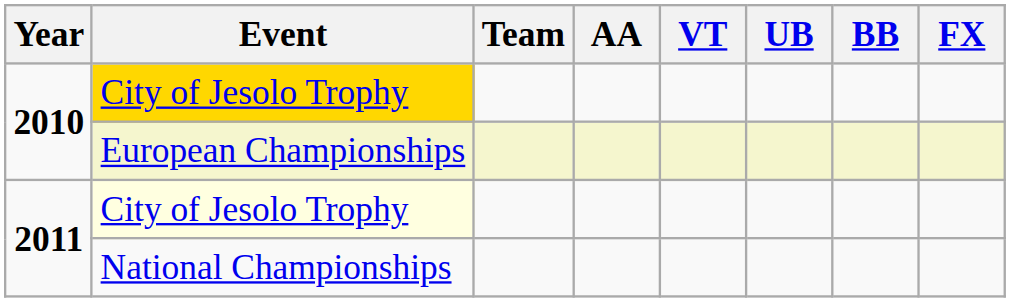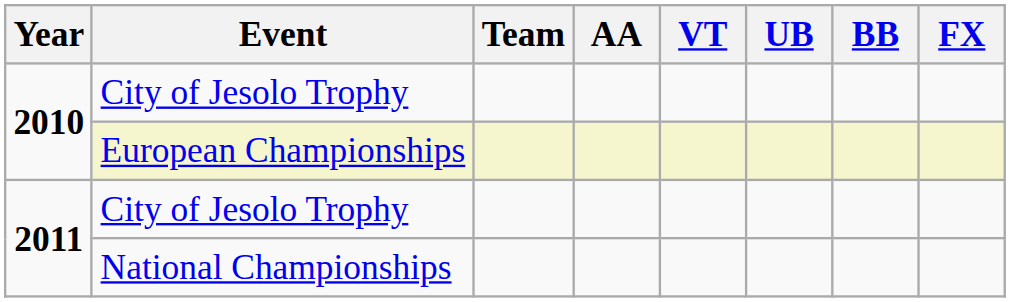(254, 92) gold background -> (254, 92) no background
(254, 209) lightyellow background -> (254, 209) no background
